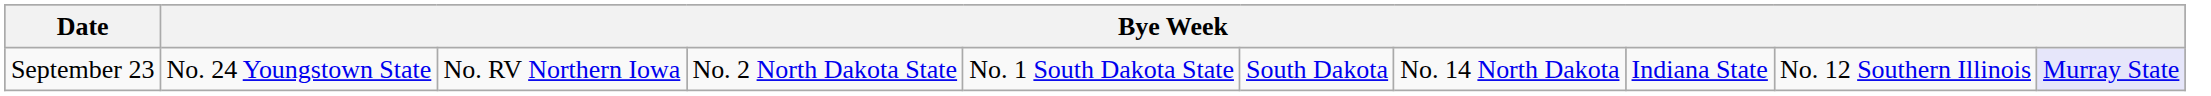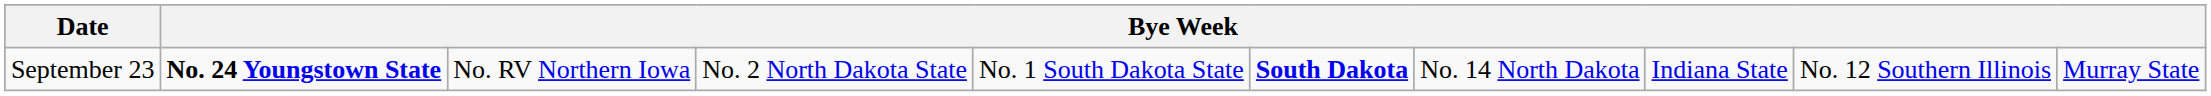(299, 68) normal -> (304, 68) bold
(1317, 68) normal -> (1332, 68) bold
(2111, 68) lavender background -> (2131, 68) no background
